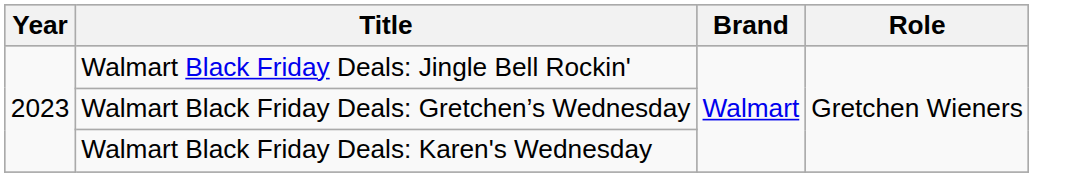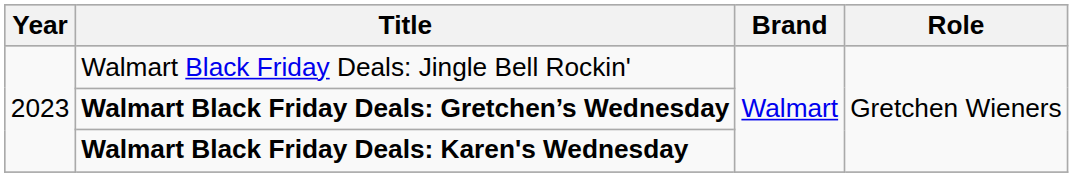(386, 108) normal -> (405, 108) bold
(367, 150) normal -> (385, 150) bold
